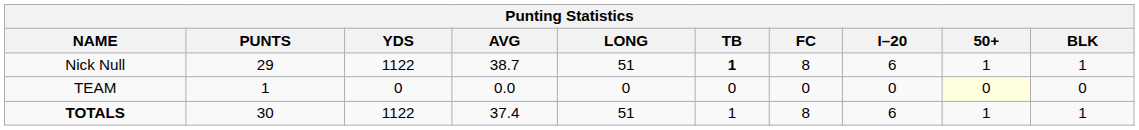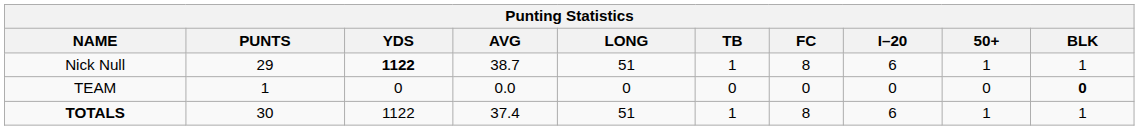(398, 64) normal -> (398, 64) bold
(732, 64) bold -> (732, 64) normal
(986, 88) lightyellow background -> (986, 88) no background
(1083, 88) normal -> (1083, 88) bold
